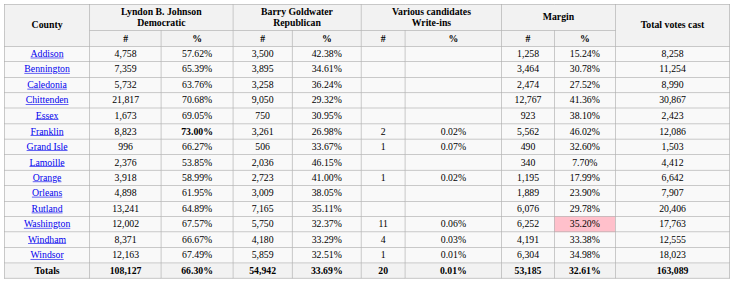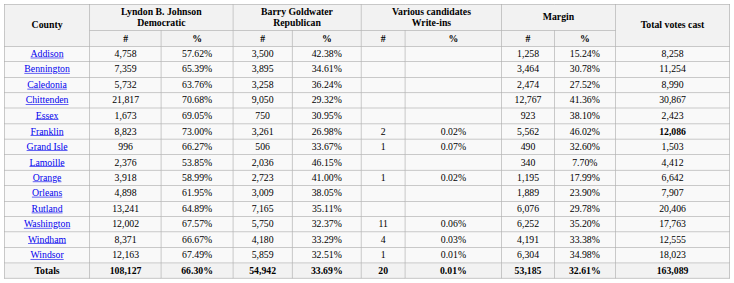(197, 131) bold -> (197, 131) normal
(673, 131) normal -> (673, 131) bold
(585, 224) pink background -> (585, 224) no background
